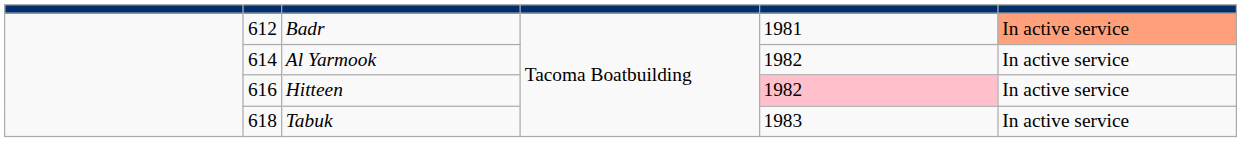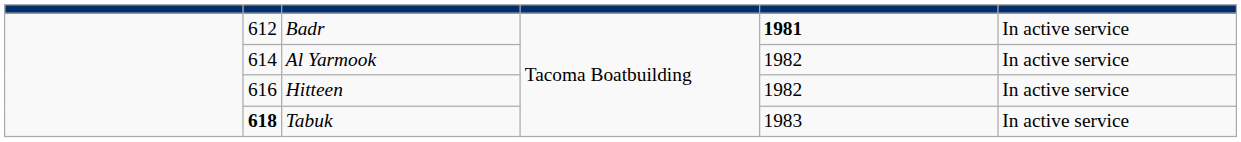(783, 28) normal -> (783, 28) bold
(1066, 28) lightsalmon background -> (1066, 28) no background
(783, 90) pink background -> (783, 90) no background
(262, 120) normal -> (262, 120) bold
